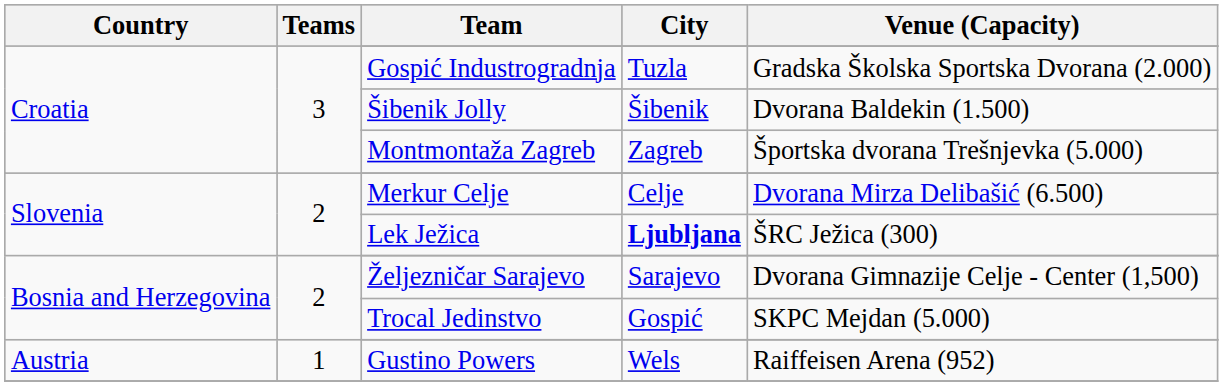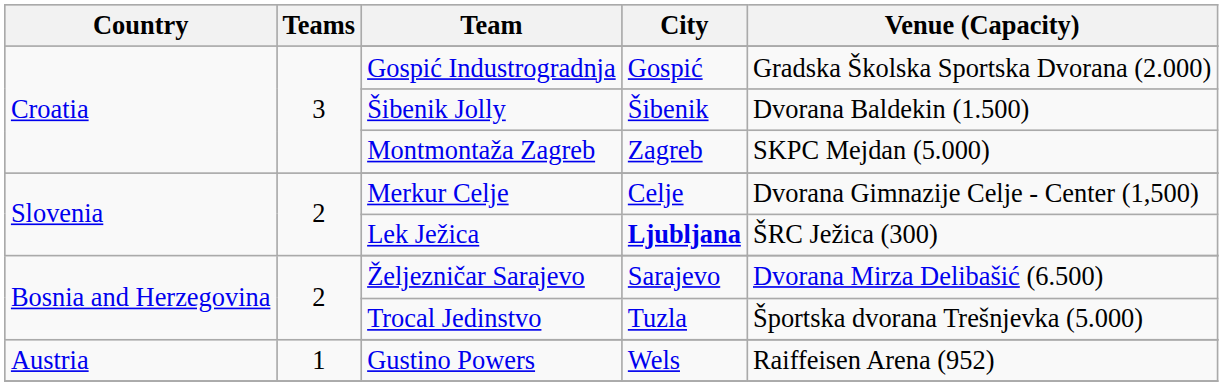(657, 67) Tuzla -> (665, 67) Gospić
(948, 151) Športska dvorana Trešnjevka (5.000) -> (871, 151) SKPC Mejdan (5.000)
(928, 192) Dvorana Mirza Delibašić (6.500) -> (976, 192) Dvorana Gimnazije Celje - Center (1,500)
(976, 276) Dvorana Gimnazije Celje - Center (1,500) -> (928, 276) Dvorana Mirza Delibašić (6.500)
(665, 318) Gospić -> (657, 318) Tuzla
(871, 318) SKPC Mejdan (5.000) -> (948, 318) Športska dvorana Trešnjevka (5.000)
